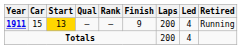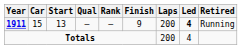(61, 24) gold background -> (61, 24) no background
(189, 24) normal -> (189, 24) bold
